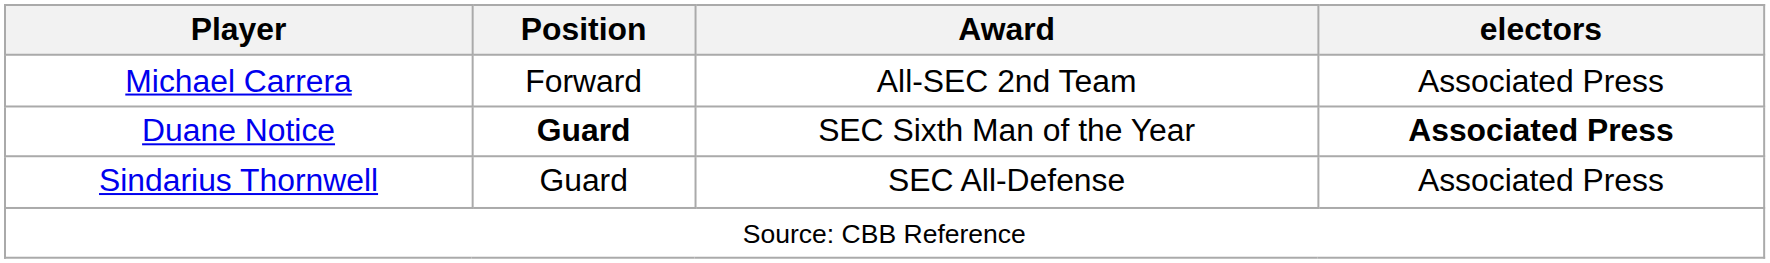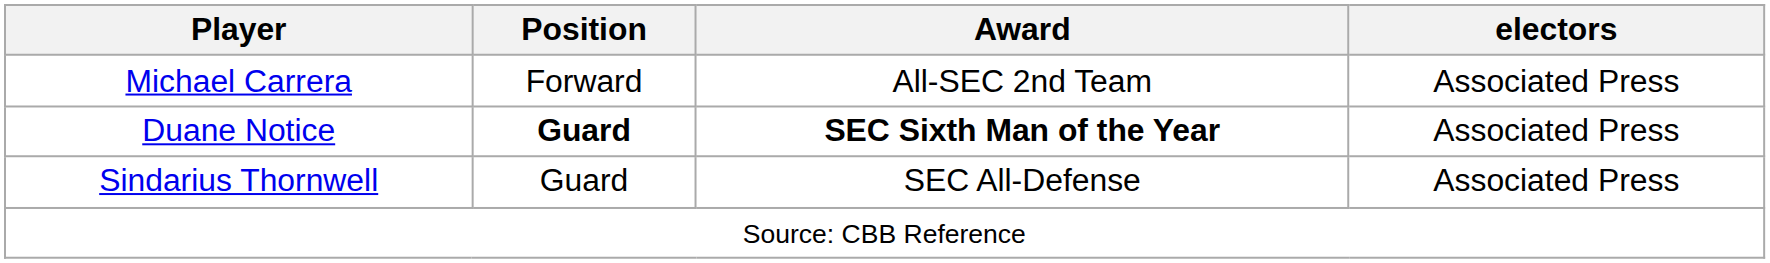(1007, 130) normal -> (1022, 130) bold
(1541, 130) bold -> (1556, 130) normal
